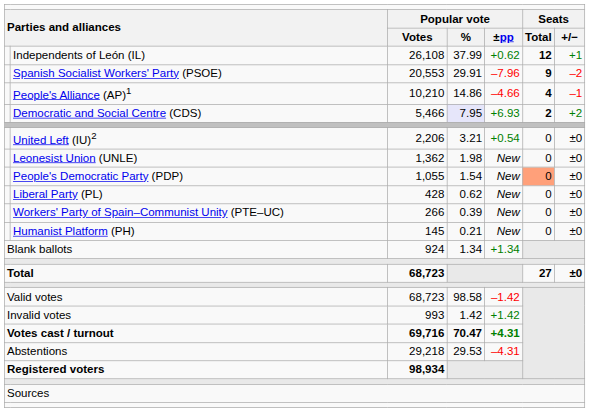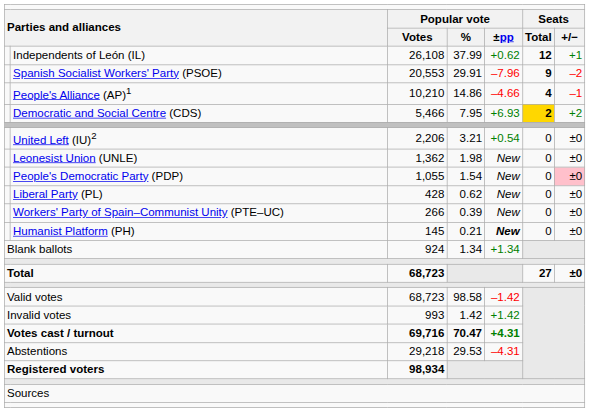(471, 113) lavender background -> (471, 113) no background
(549, 113) no background -> (549, 113) gold background
(549, 176) lightsalmon background -> (549, 176) no background
(576, 176) no background -> (576, 176) pink background
(508, 231) normal -> (508, 231) bold
